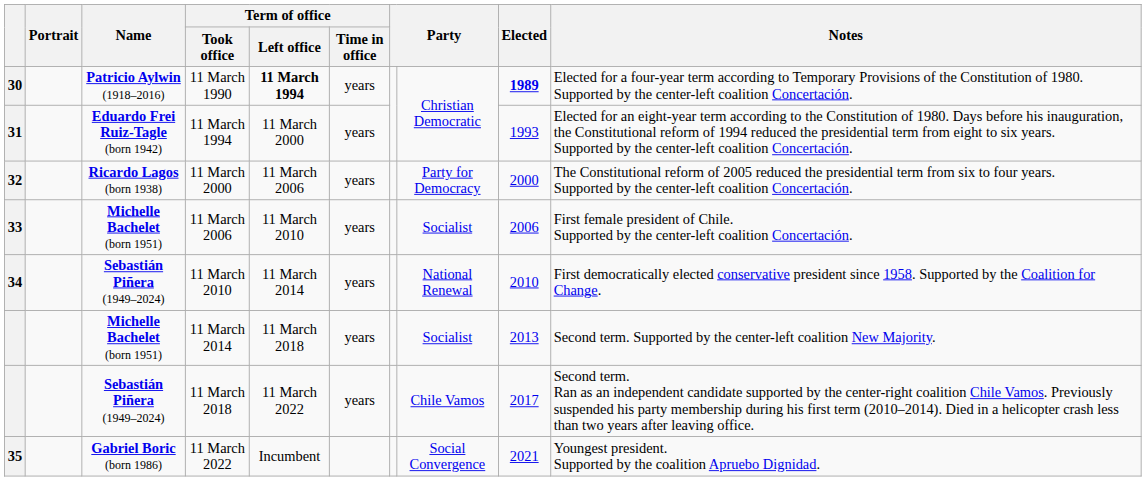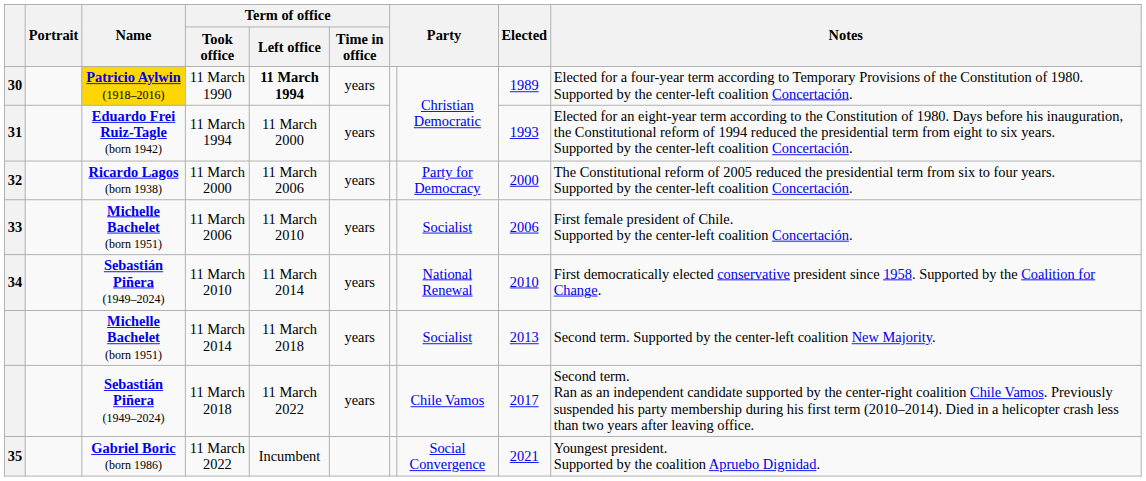(134, 85) no background -> (134, 85) gold background
(524, 85) bold -> (524, 85) normal
